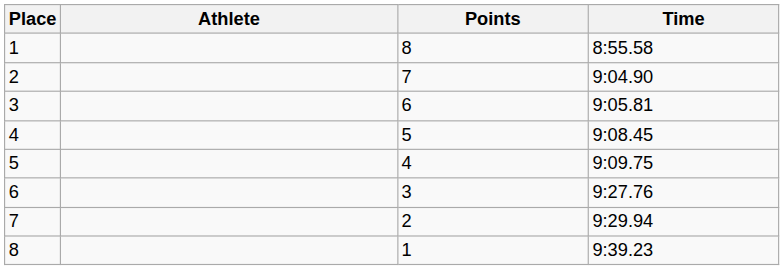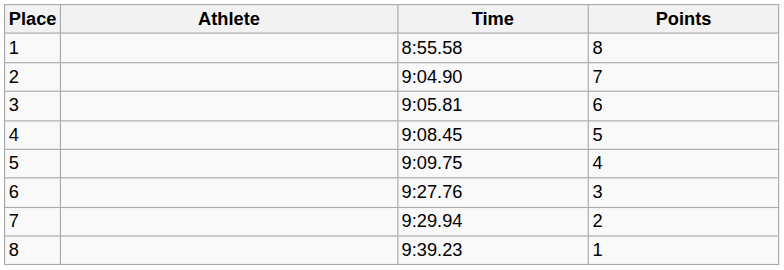columns swapped: (684, 18) <-> (493, 18)
